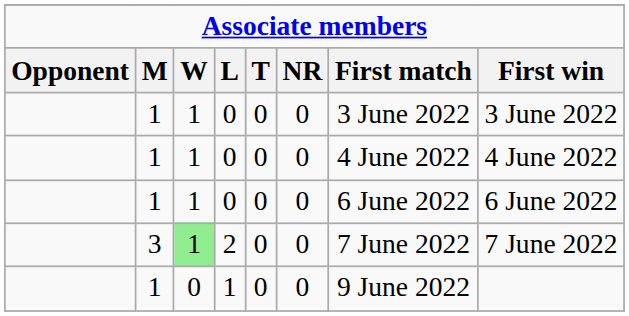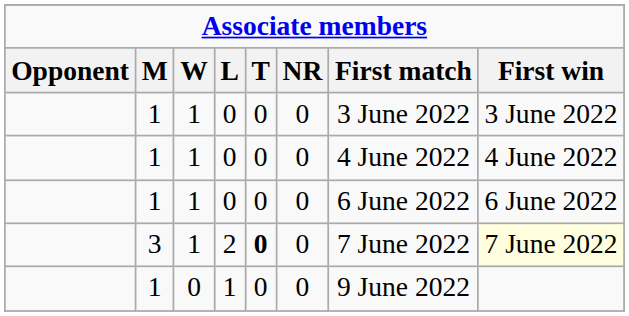(194, 244) lightgreen background -> (194, 244) no background
(261, 244) normal -> (261, 244) bold
(551, 244) no background -> (551, 244) lightyellow background
